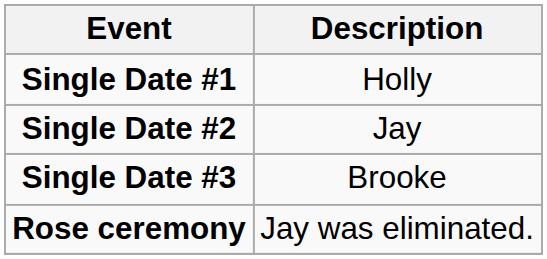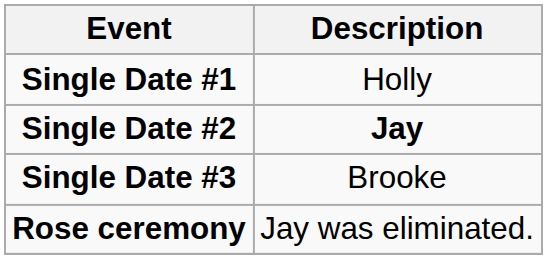(397, 128) normal -> (397, 128) bold
